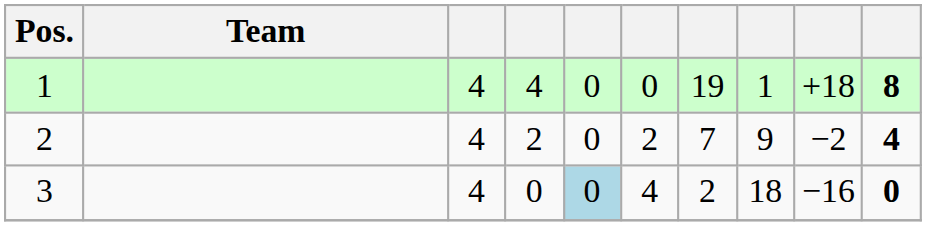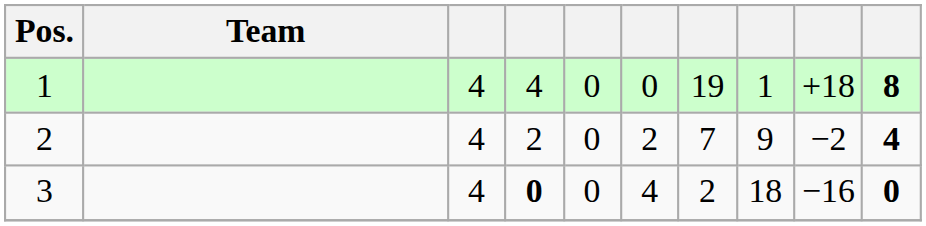(534, 191) normal -> (534, 191) bold
(592, 191) lightblue background -> (592, 191) no background
